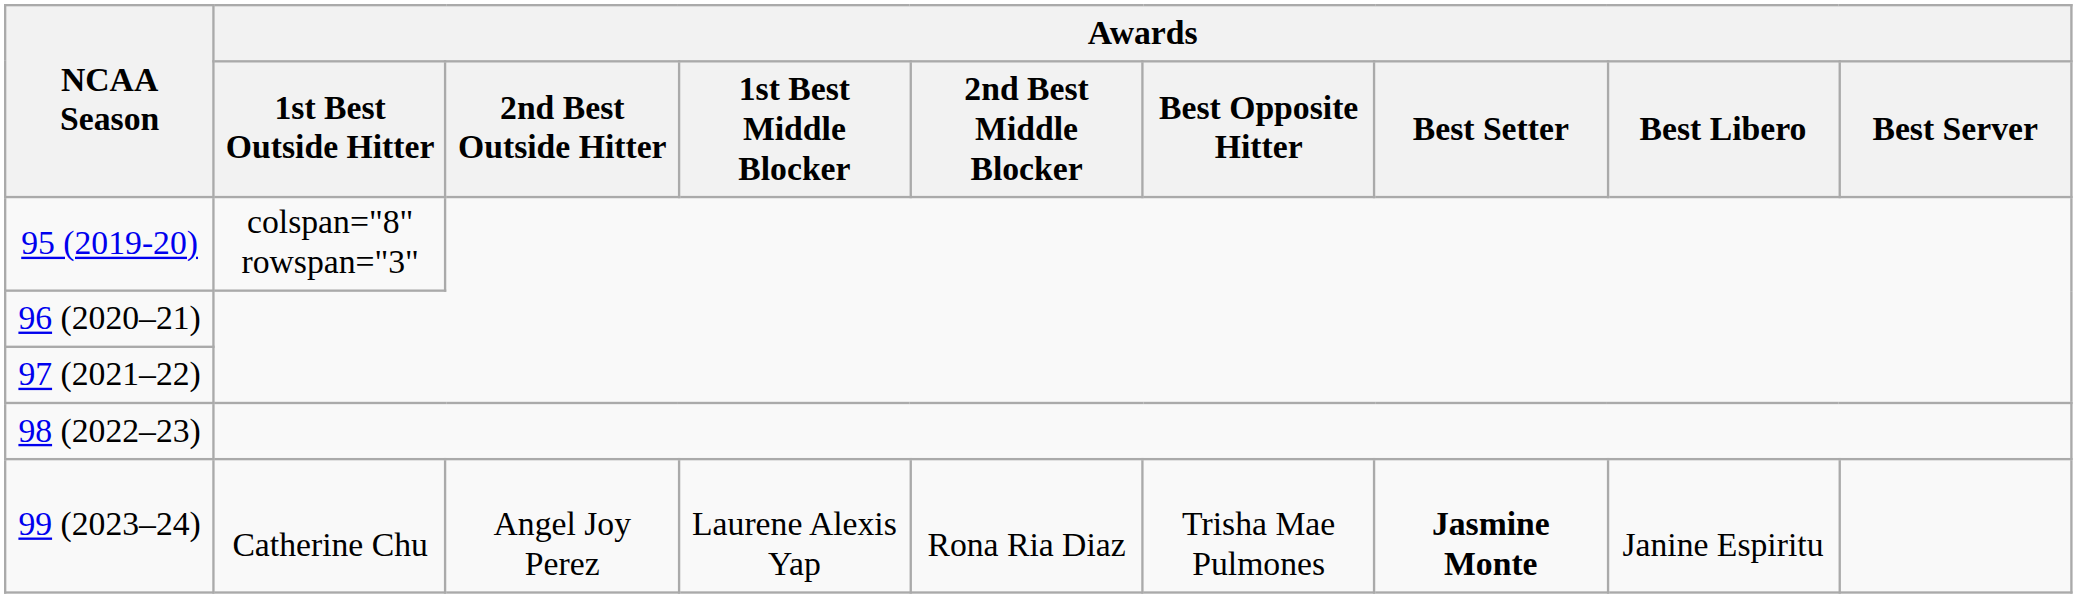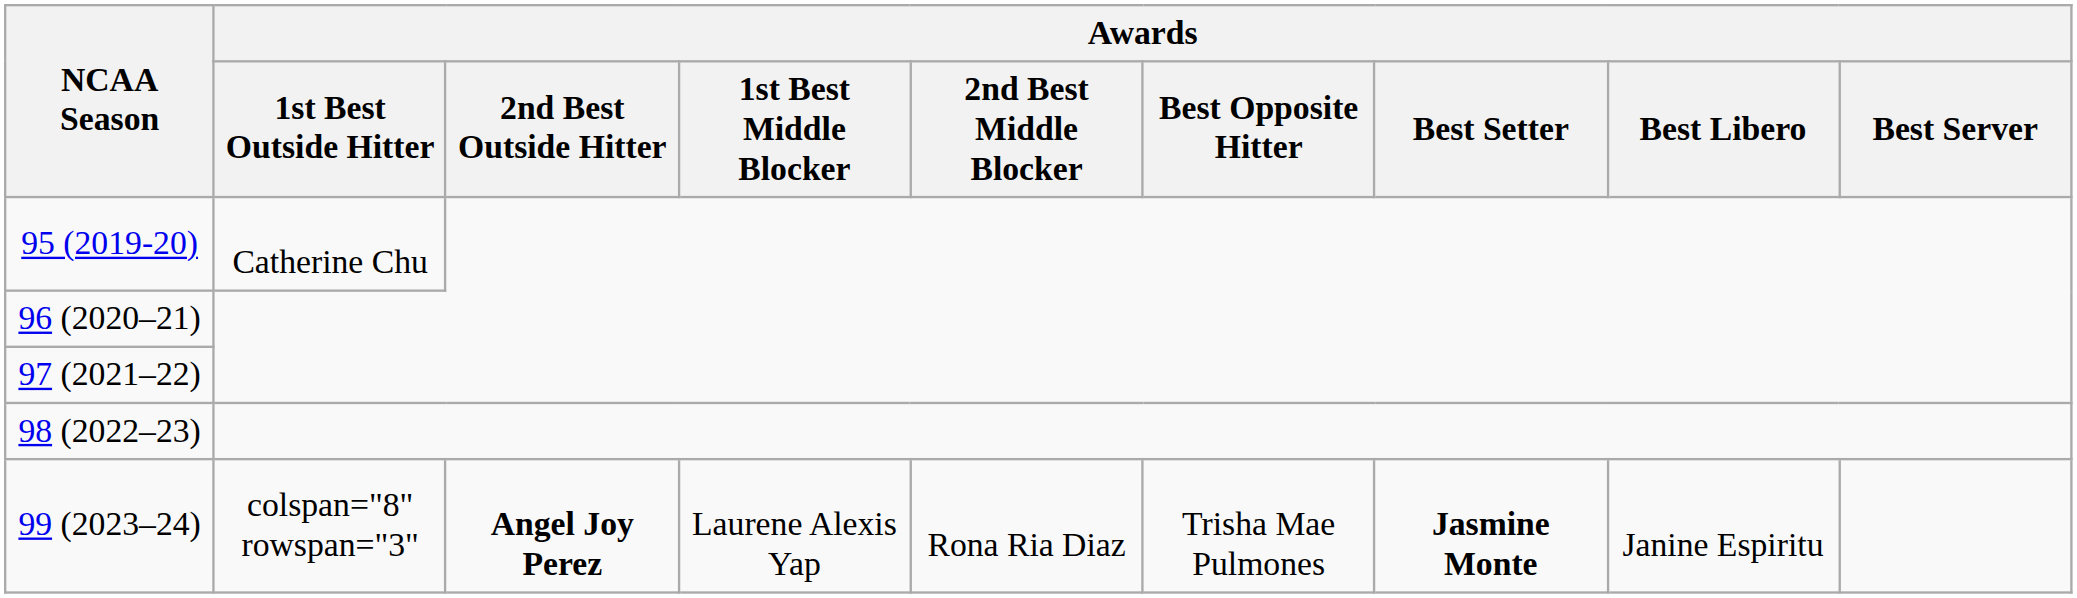(330, 243) colspan="8" rowspan="3" -> (330, 263) Catherine Chu
(330, 545) Catherine Chu -> (330, 525) colspan="8" rowspan="3"
(562, 545) normal -> (562, 545) bold
